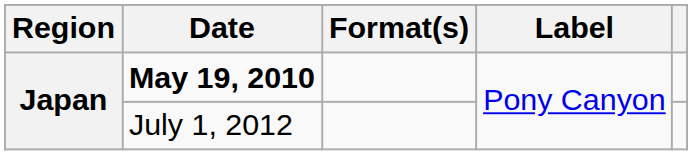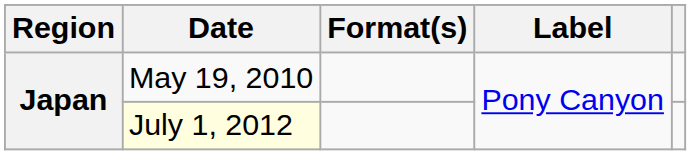(222, 76) bold -> (221, 76) normal
(211, 125) no background -> (211, 125) lightyellow background
